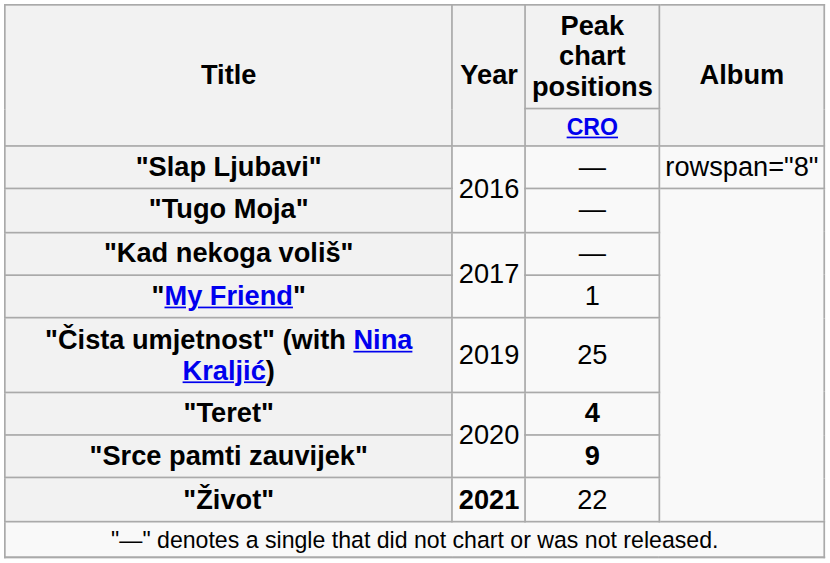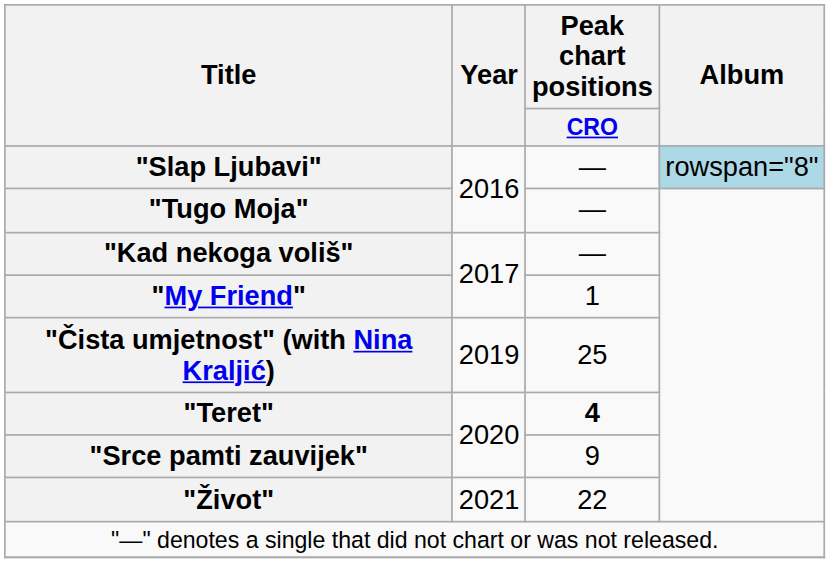(742, 166) no background -> (742, 166) lightblue background
(592, 456) bold -> (592, 456) normal
(489, 499) bold -> (489, 499) normal
